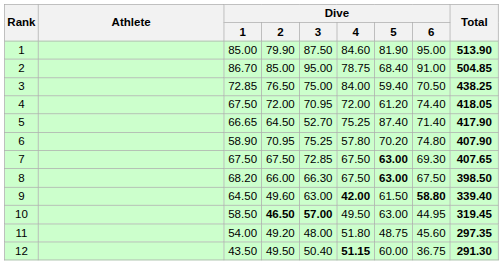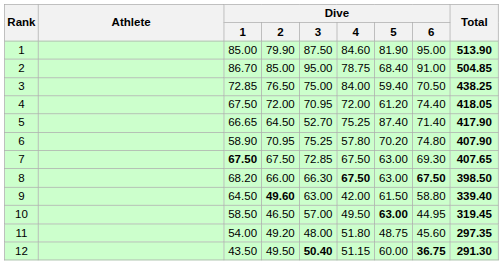(243, 159) normal -> (243, 159) bold
(393, 159) bold -> (393, 159) normal
(356, 178) normal -> (356, 178) bold
(393, 178) bold -> (393, 178) normal
(431, 178) normal -> (431, 178) bold
(280, 196) normal -> (280, 196) bold
(356, 196) bold -> (356, 196) normal
(431, 196) bold -> (431, 196) normal
(280, 214) bold -> (280, 214) normal
(318, 214) bold -> (318, 214) normal
(393, 214) normal -> (393, 214) bold
(318, 251) normal -> (318, 251) bold
(356, 251) bold -> (356, 251) normal
(431, 251) normal -> (431, 251) bold
